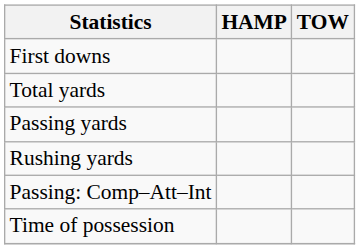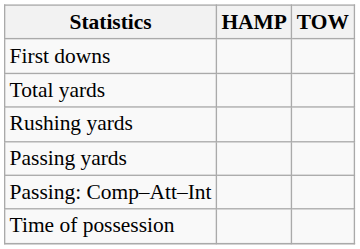rows swapped: (71, 157) <-> (68, 123)
